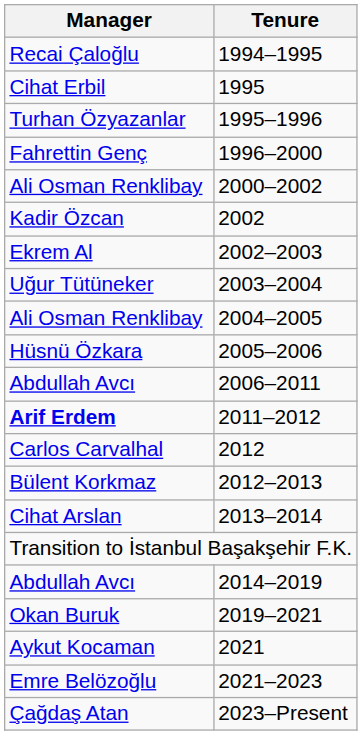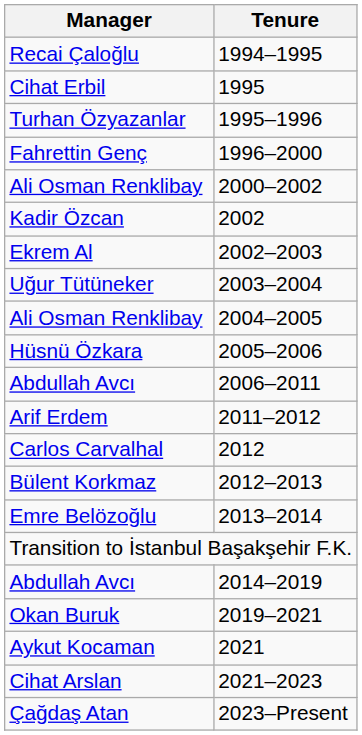(63, 416) bold -> (59, 416) normal
(66, 515) Cihat Arslan -> (83, 515) Emre Belözoğlu
(83, 680) Emre Belözoğlu -> (66, 680) Cihat Arslan
